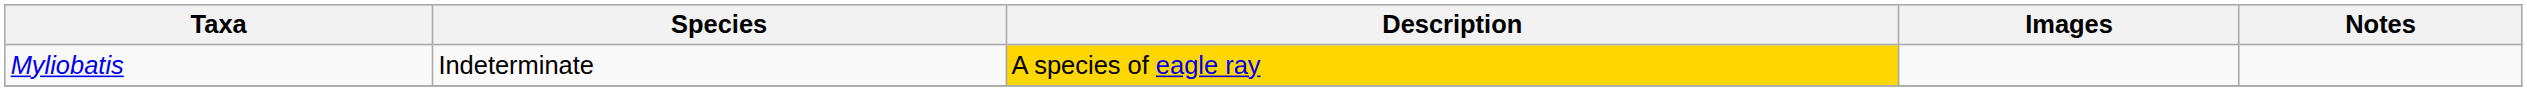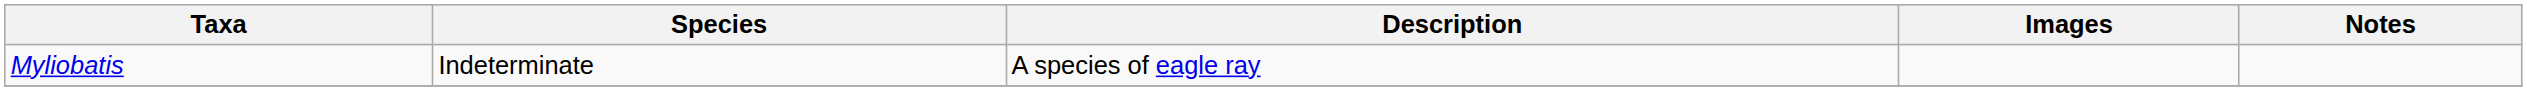(1136, 65) gold background -> (1136, 65) no background
